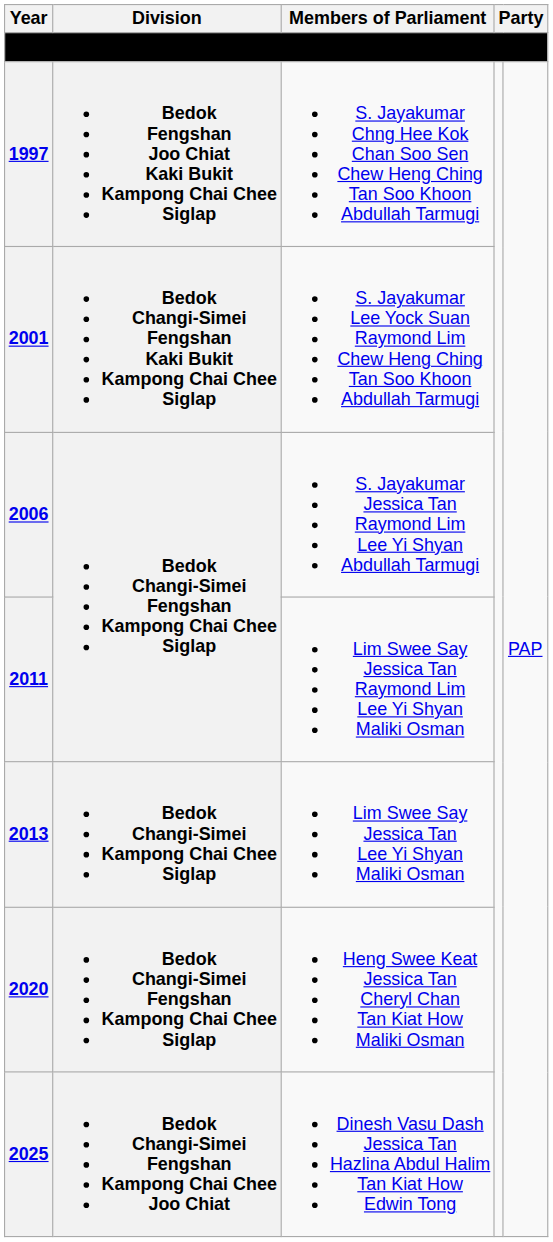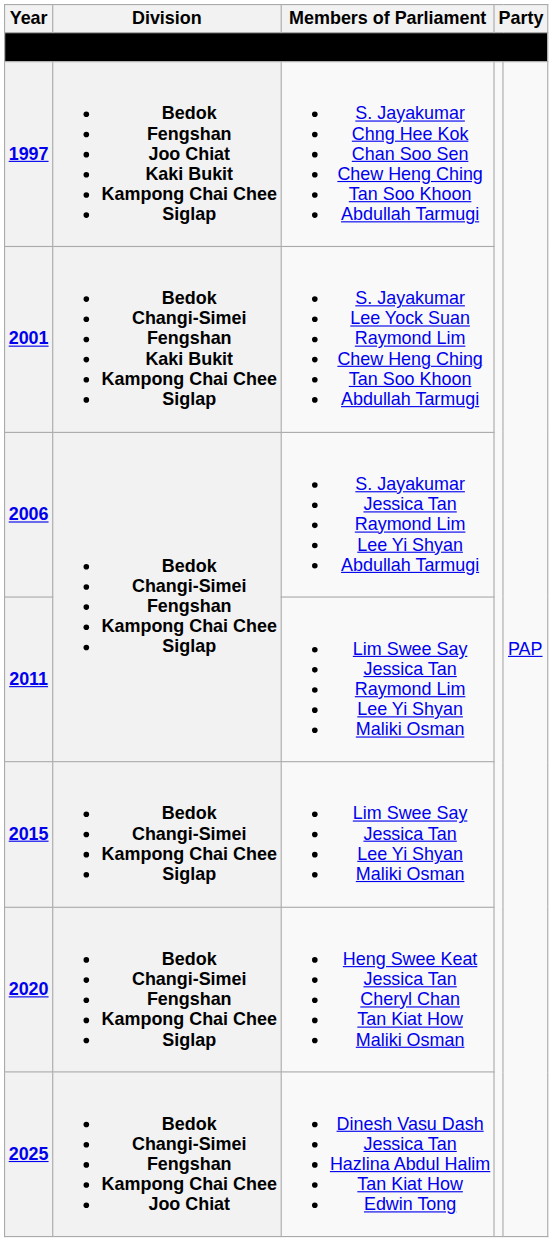(29, 834) 2013 -> (29, 834) 2015
